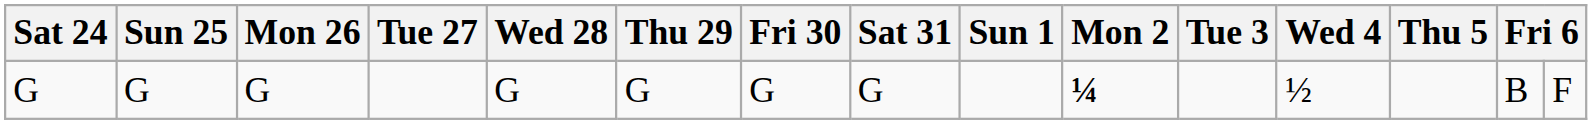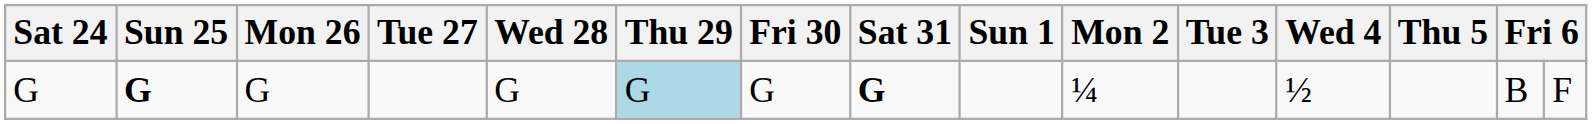(137, 89) normal -> (138, 89) bold
(638, 89) no background -> (638, 89) lightblue background
(871, 89) normal -> (872, 89) bold
(1085, 89) bold -> (1085, 89) normal
